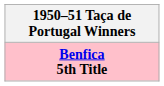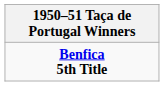(82, 61) pink background -> (82, 61) no background
